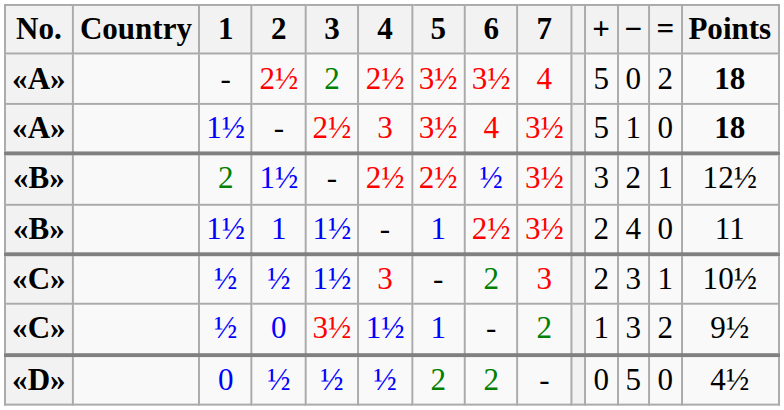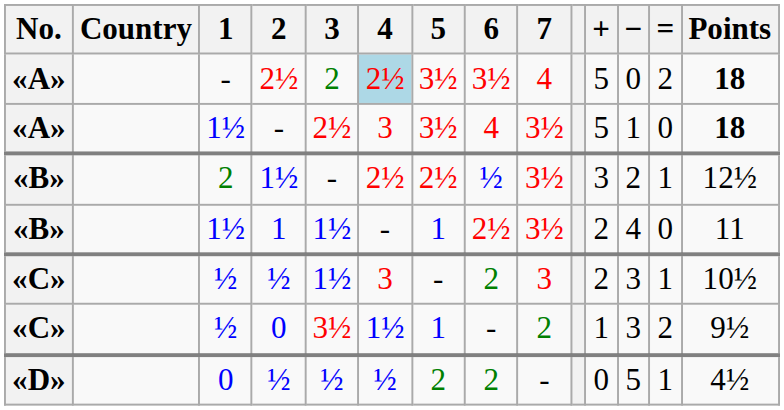(385, 78) no background -> (385, 78) lightblue background
(665, 379) 0 -> (665, 379) 1
